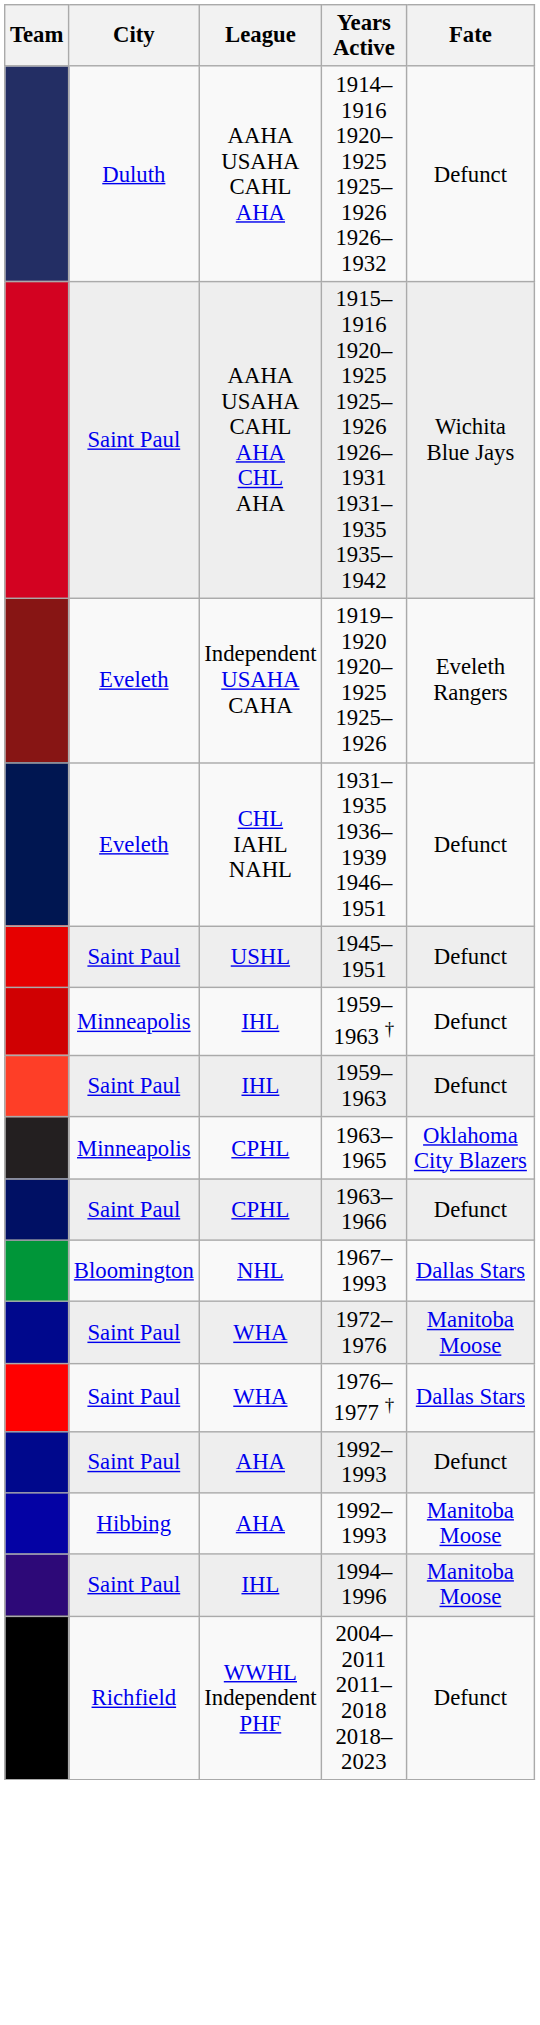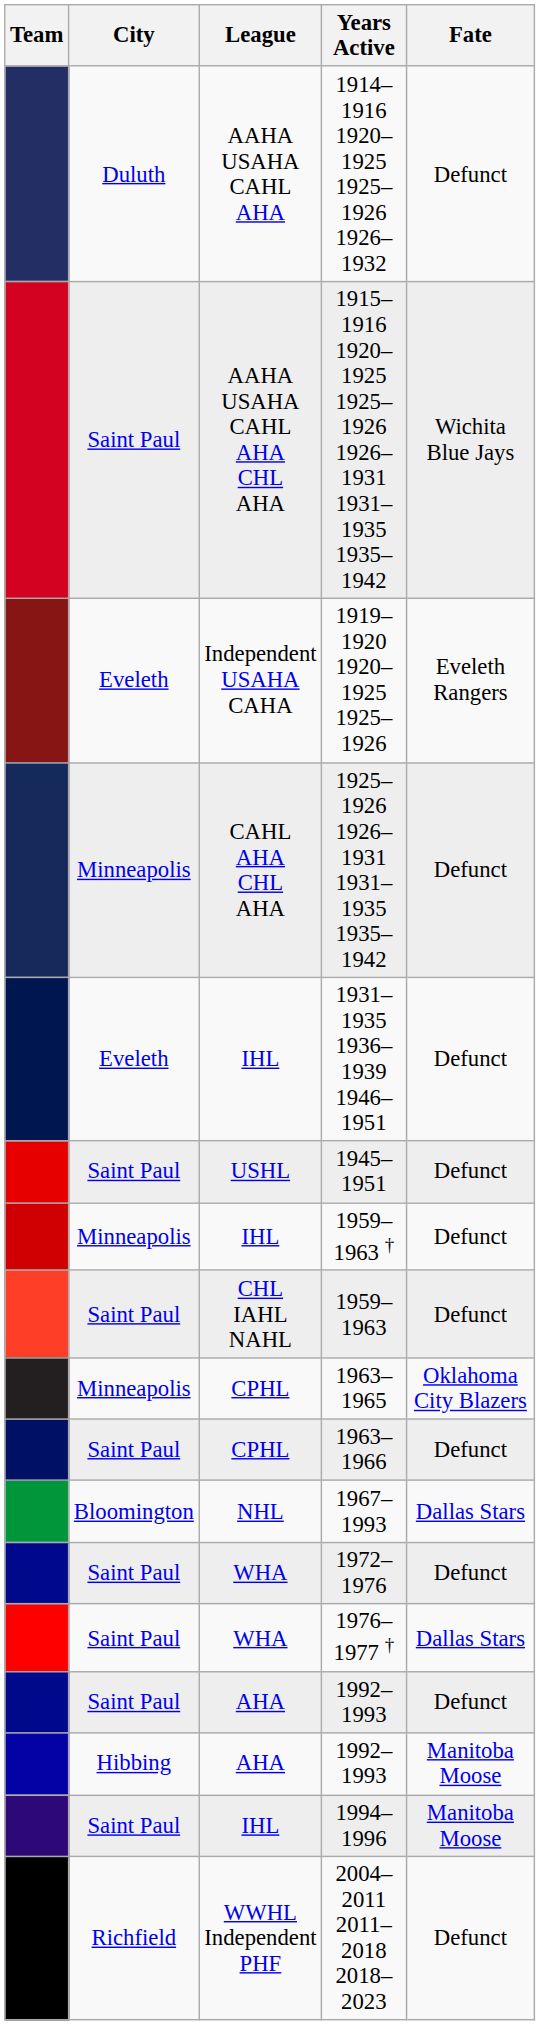+ row: (134, 869)
(260, 843) CHL IAHL NAHL -> (260, 1058) IHL
(260, 1086) IHL -> (260, 1313) CHL IAHL NAHL
(470, 1332) Manitoba Moose -> (470, 1572) Defunct
